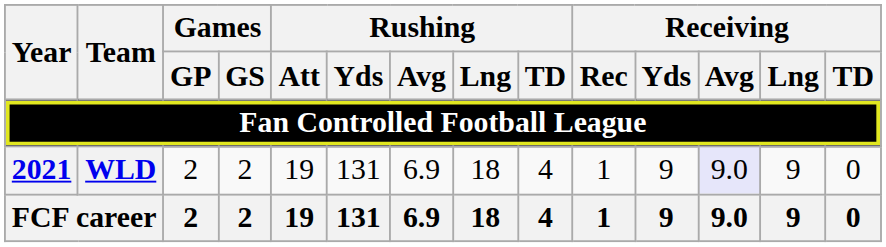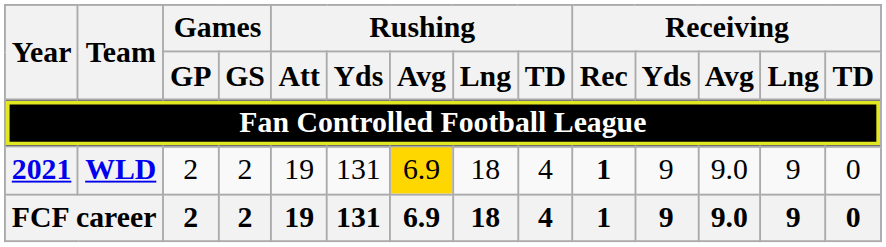(421, 169) no background -> (421, 169) gold background
(604, 169) normal -> (604, 169) bold
(729, 169) lavender background -> (729, 169) no background
